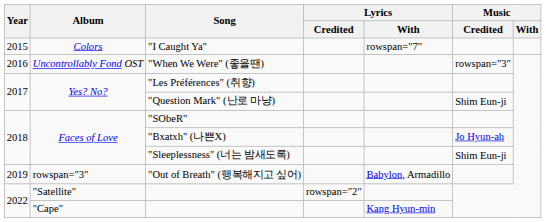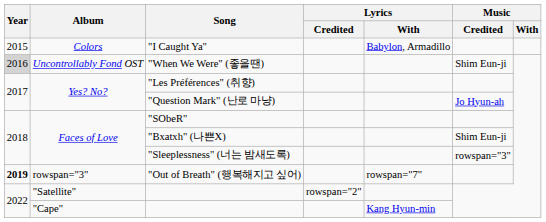(394, 46) rowspan="7" -> (408, 46) Babylon, Armadillo
(17, 64) no background -> (17, 64) lightgrey background
(483, 64) rowspan="3" -> (481, 64) Shim Eun-ji
(481, 101) Shim Eun-ji -> (480, 101) Jo Hyun-ah
(480, 137) Jo Hyun-ah -> (481, 137) Shim Eun-ji
(481, 155) Shim Eun-ji -> (483, 155) rowspan="3"
(17, 174) normal -> (17, 174) bold
(408, 174) Babylon, Armadillo -> (394, 174) rowspan="7"
